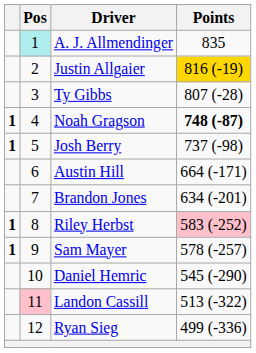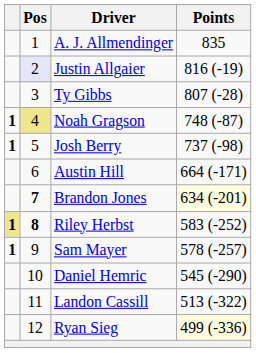(35, 43) paleturquoise background -> (35, 43) no background
(35, 69) no background -> (35, 69) lavender background
(214, 69) gold background -> (214, 69) no background
(35, 120) no background -> (35, 120) khaki background
(214, 120) bold -> (214, 120) normal
(35, 198) normal -> (35, 198) bold
(214, 198) no background -> (214, 198) lightyellow background
(12, 224) no background -> (12, 224) khaki background
(35, 224) normal -> (35, 224) bold
(214, 224) pink background -> (214, 224) no background
(35, 301) pink background -> (35, 301) no background
(214, 327) no background -> (214, 327) lightyellow background
